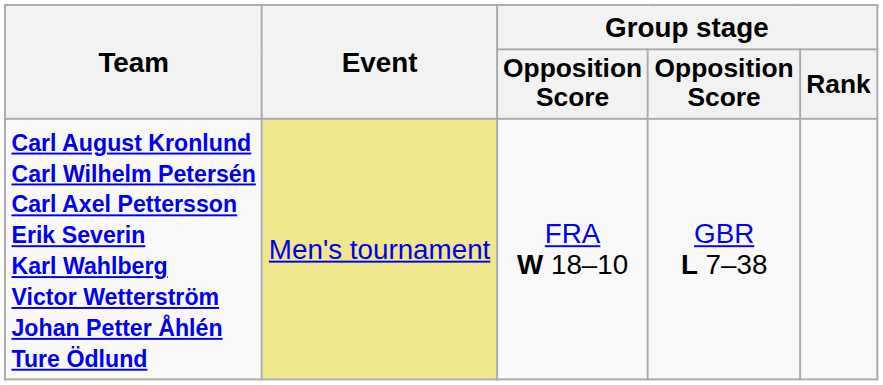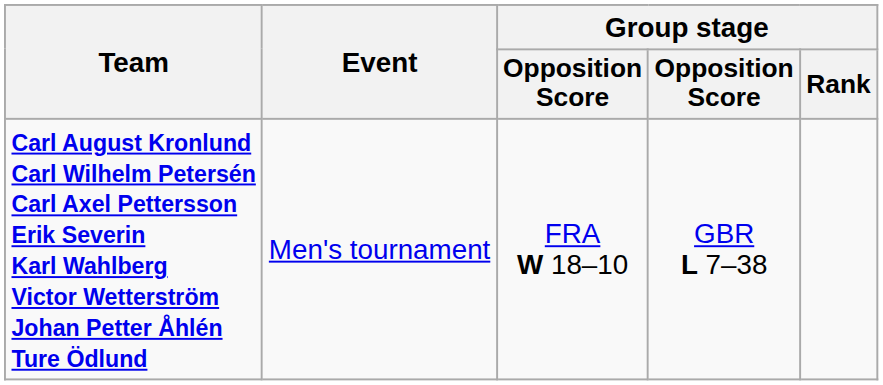(380, 250) khaki background -> (380, 250) no background
